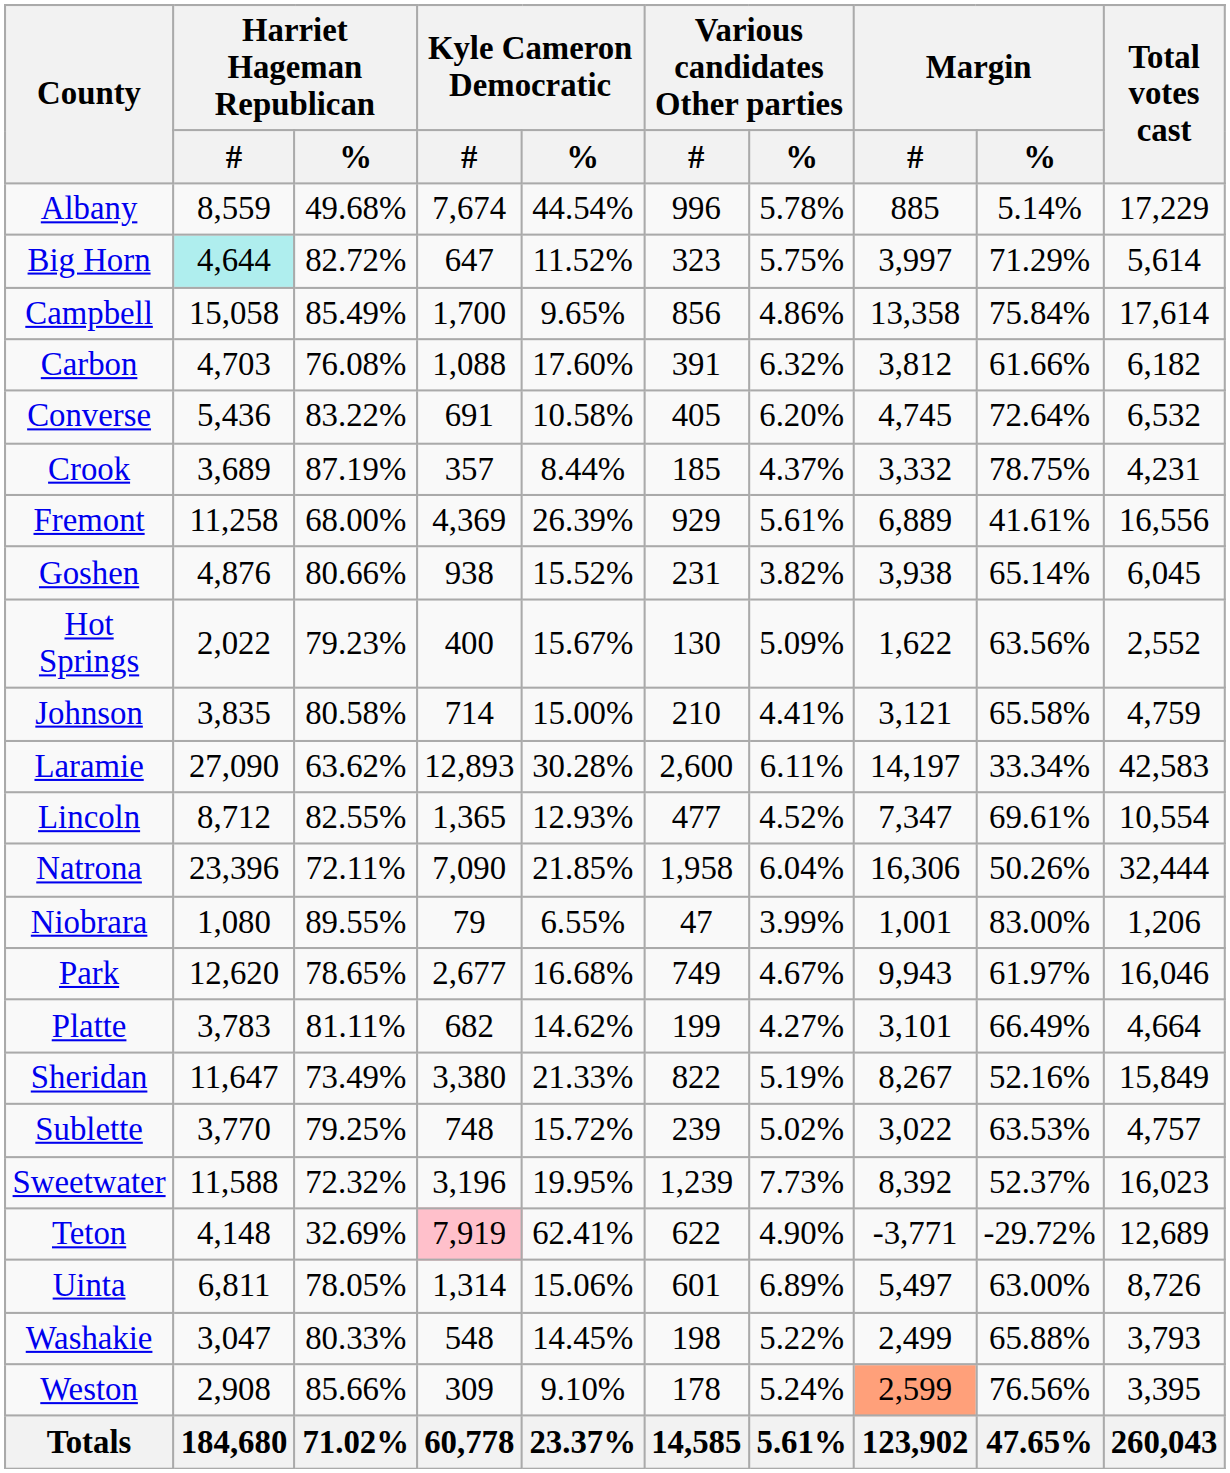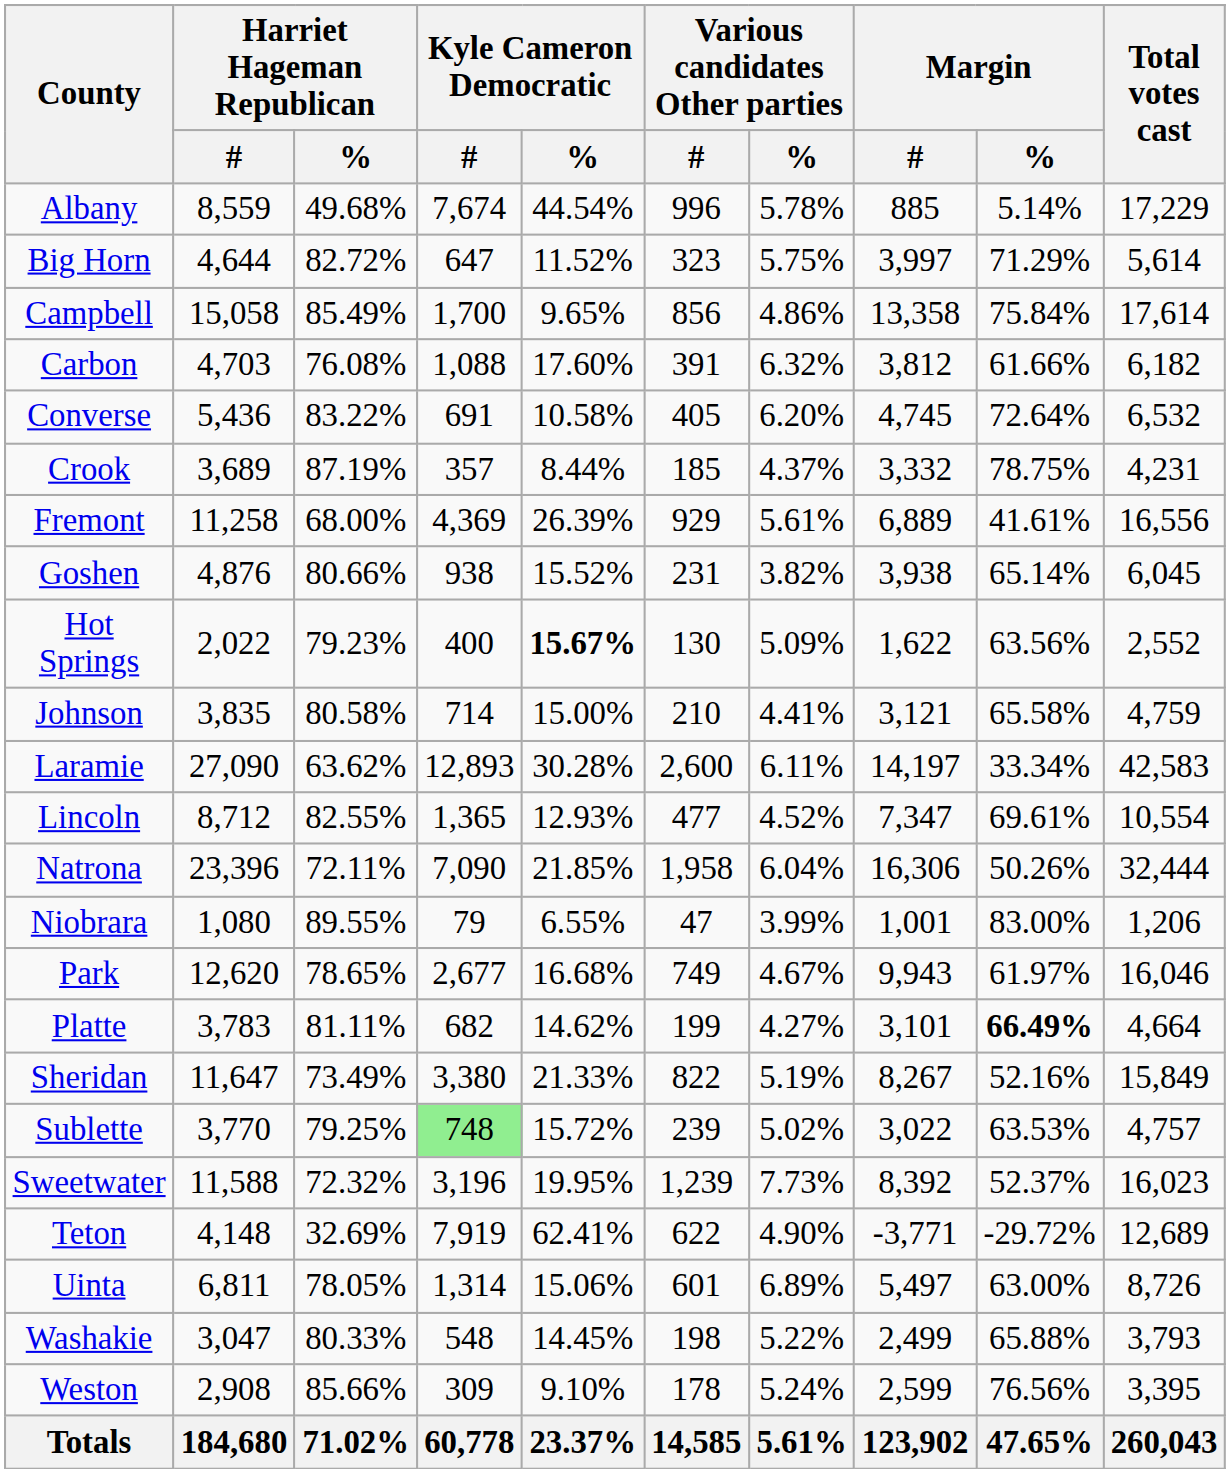(234, 260) paleturquoise background -> (234, 260) no background
(583, 642) normal -> (583, 642) bold
(1040, 1025) normal -> (1040, 1025) bold
(469, 1129) no background -> (469, 1129) lightgreen background
(469, 1233) pink background -> (469, 1233) no background
(915, 1389) lightsalmon background -> (915, 1389) no background
